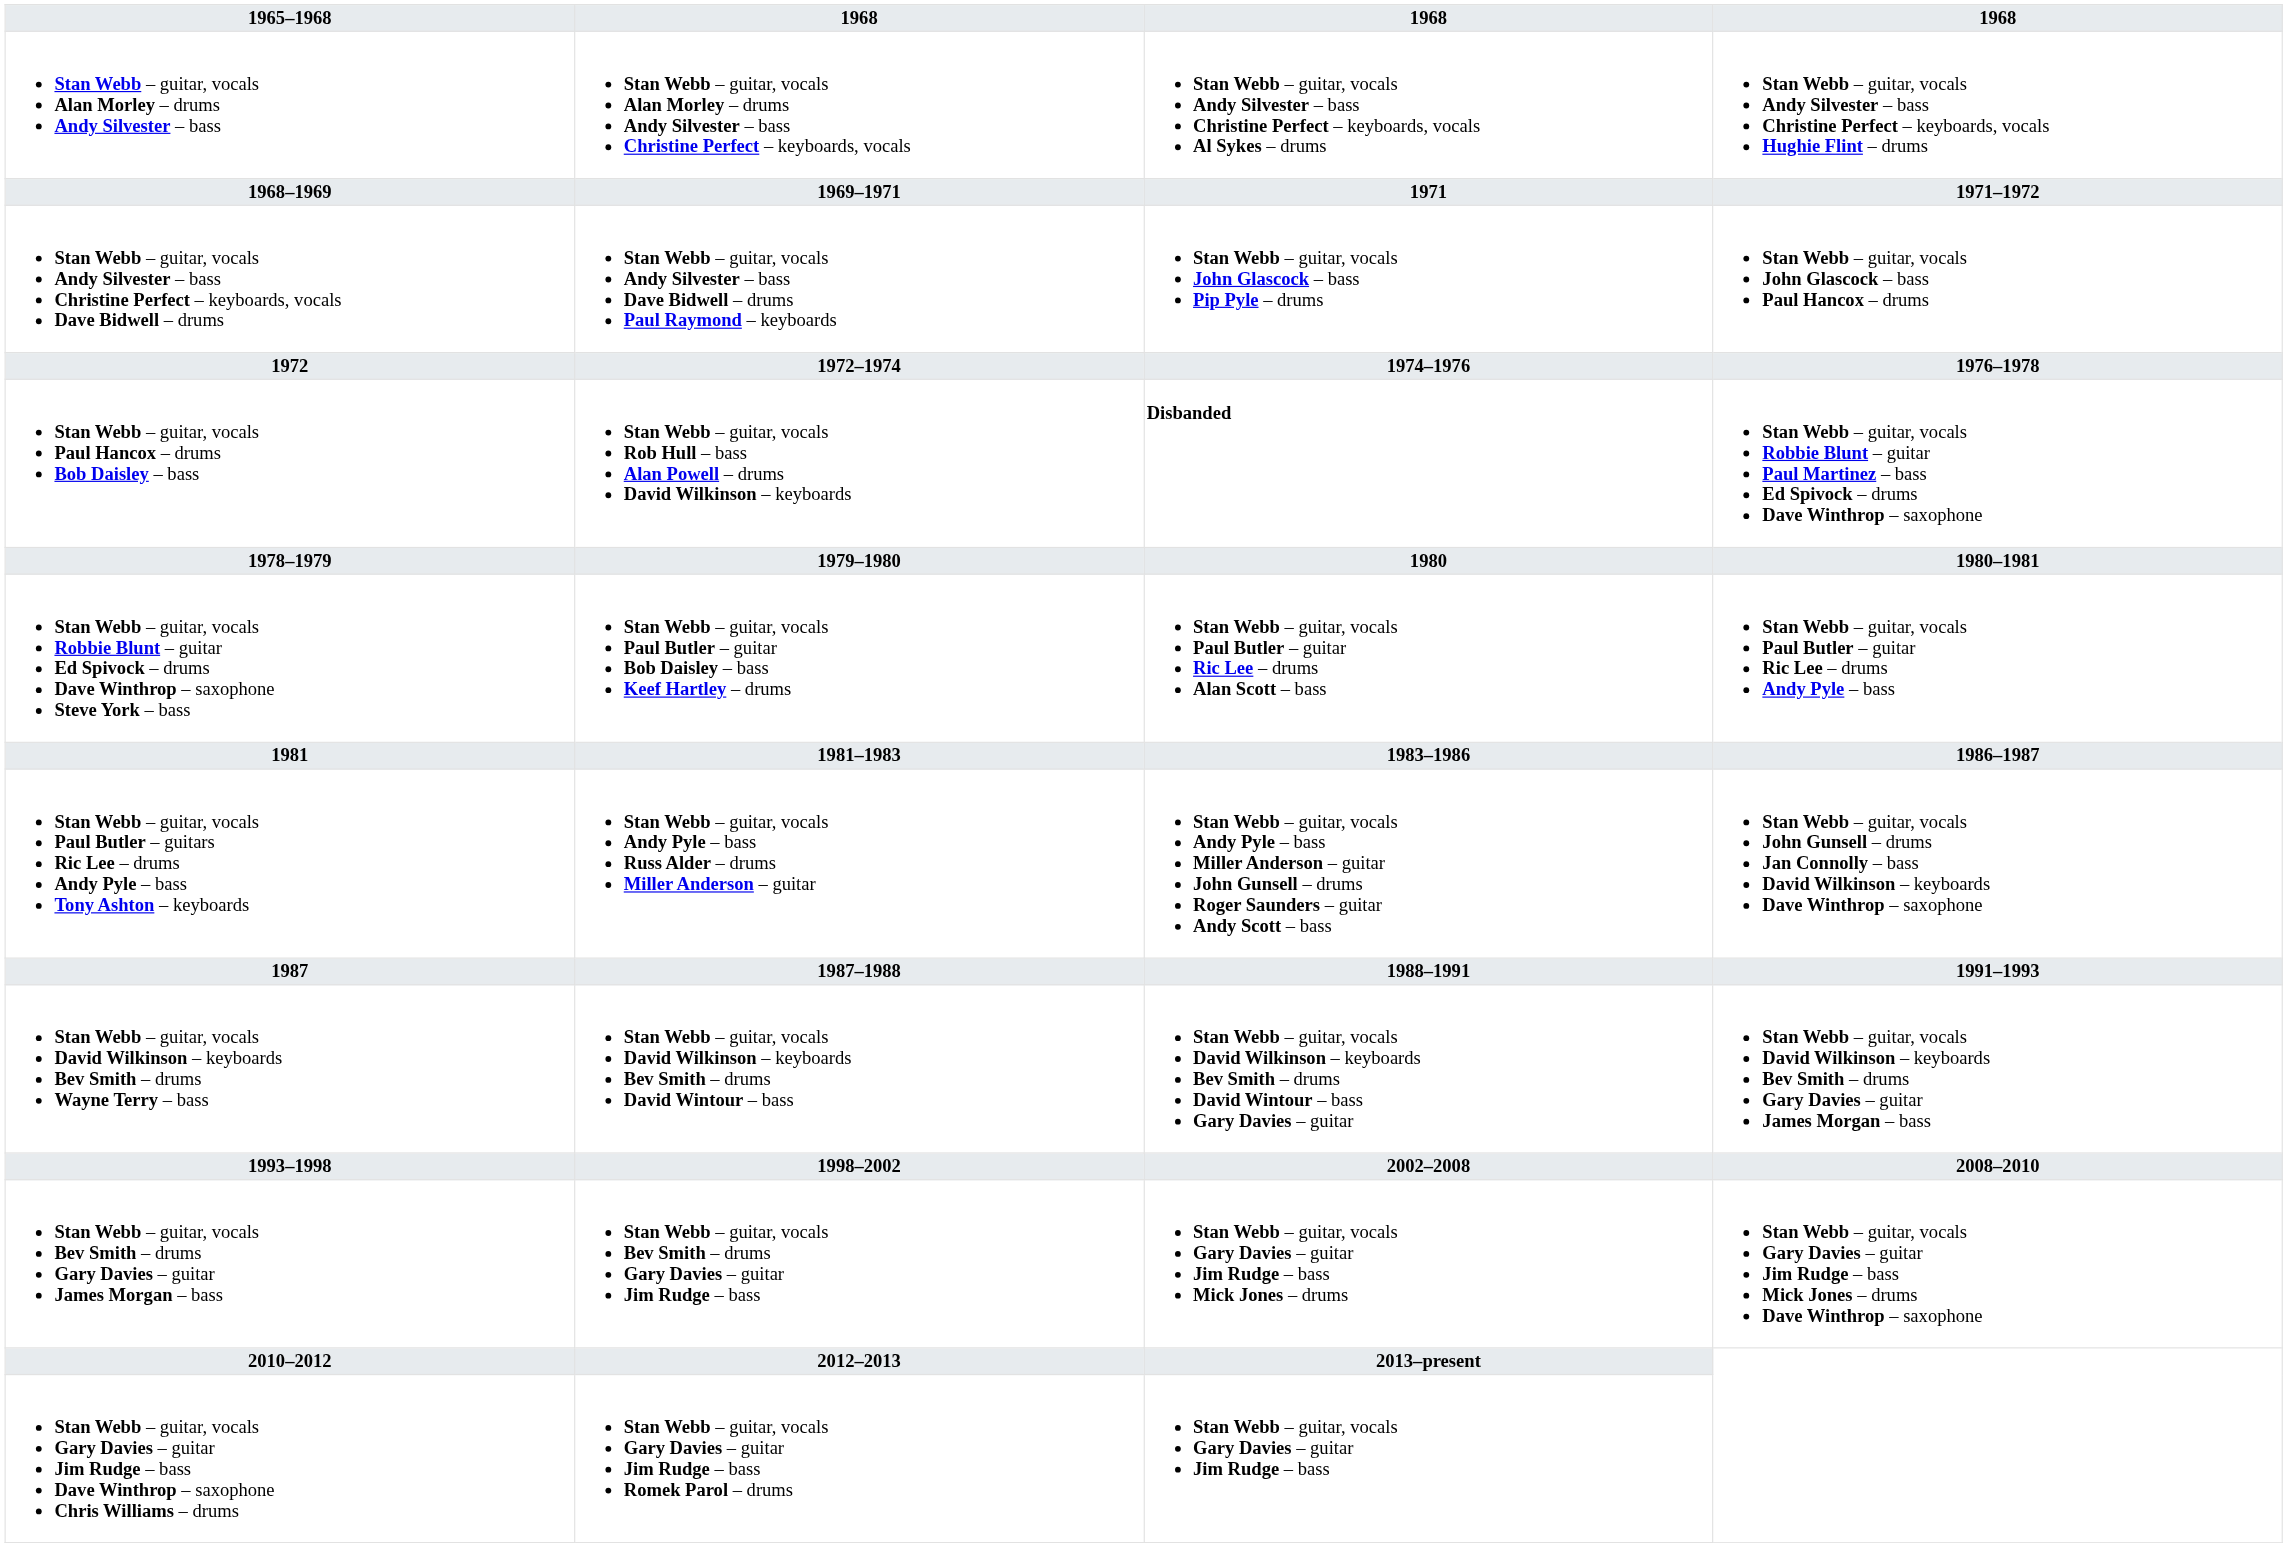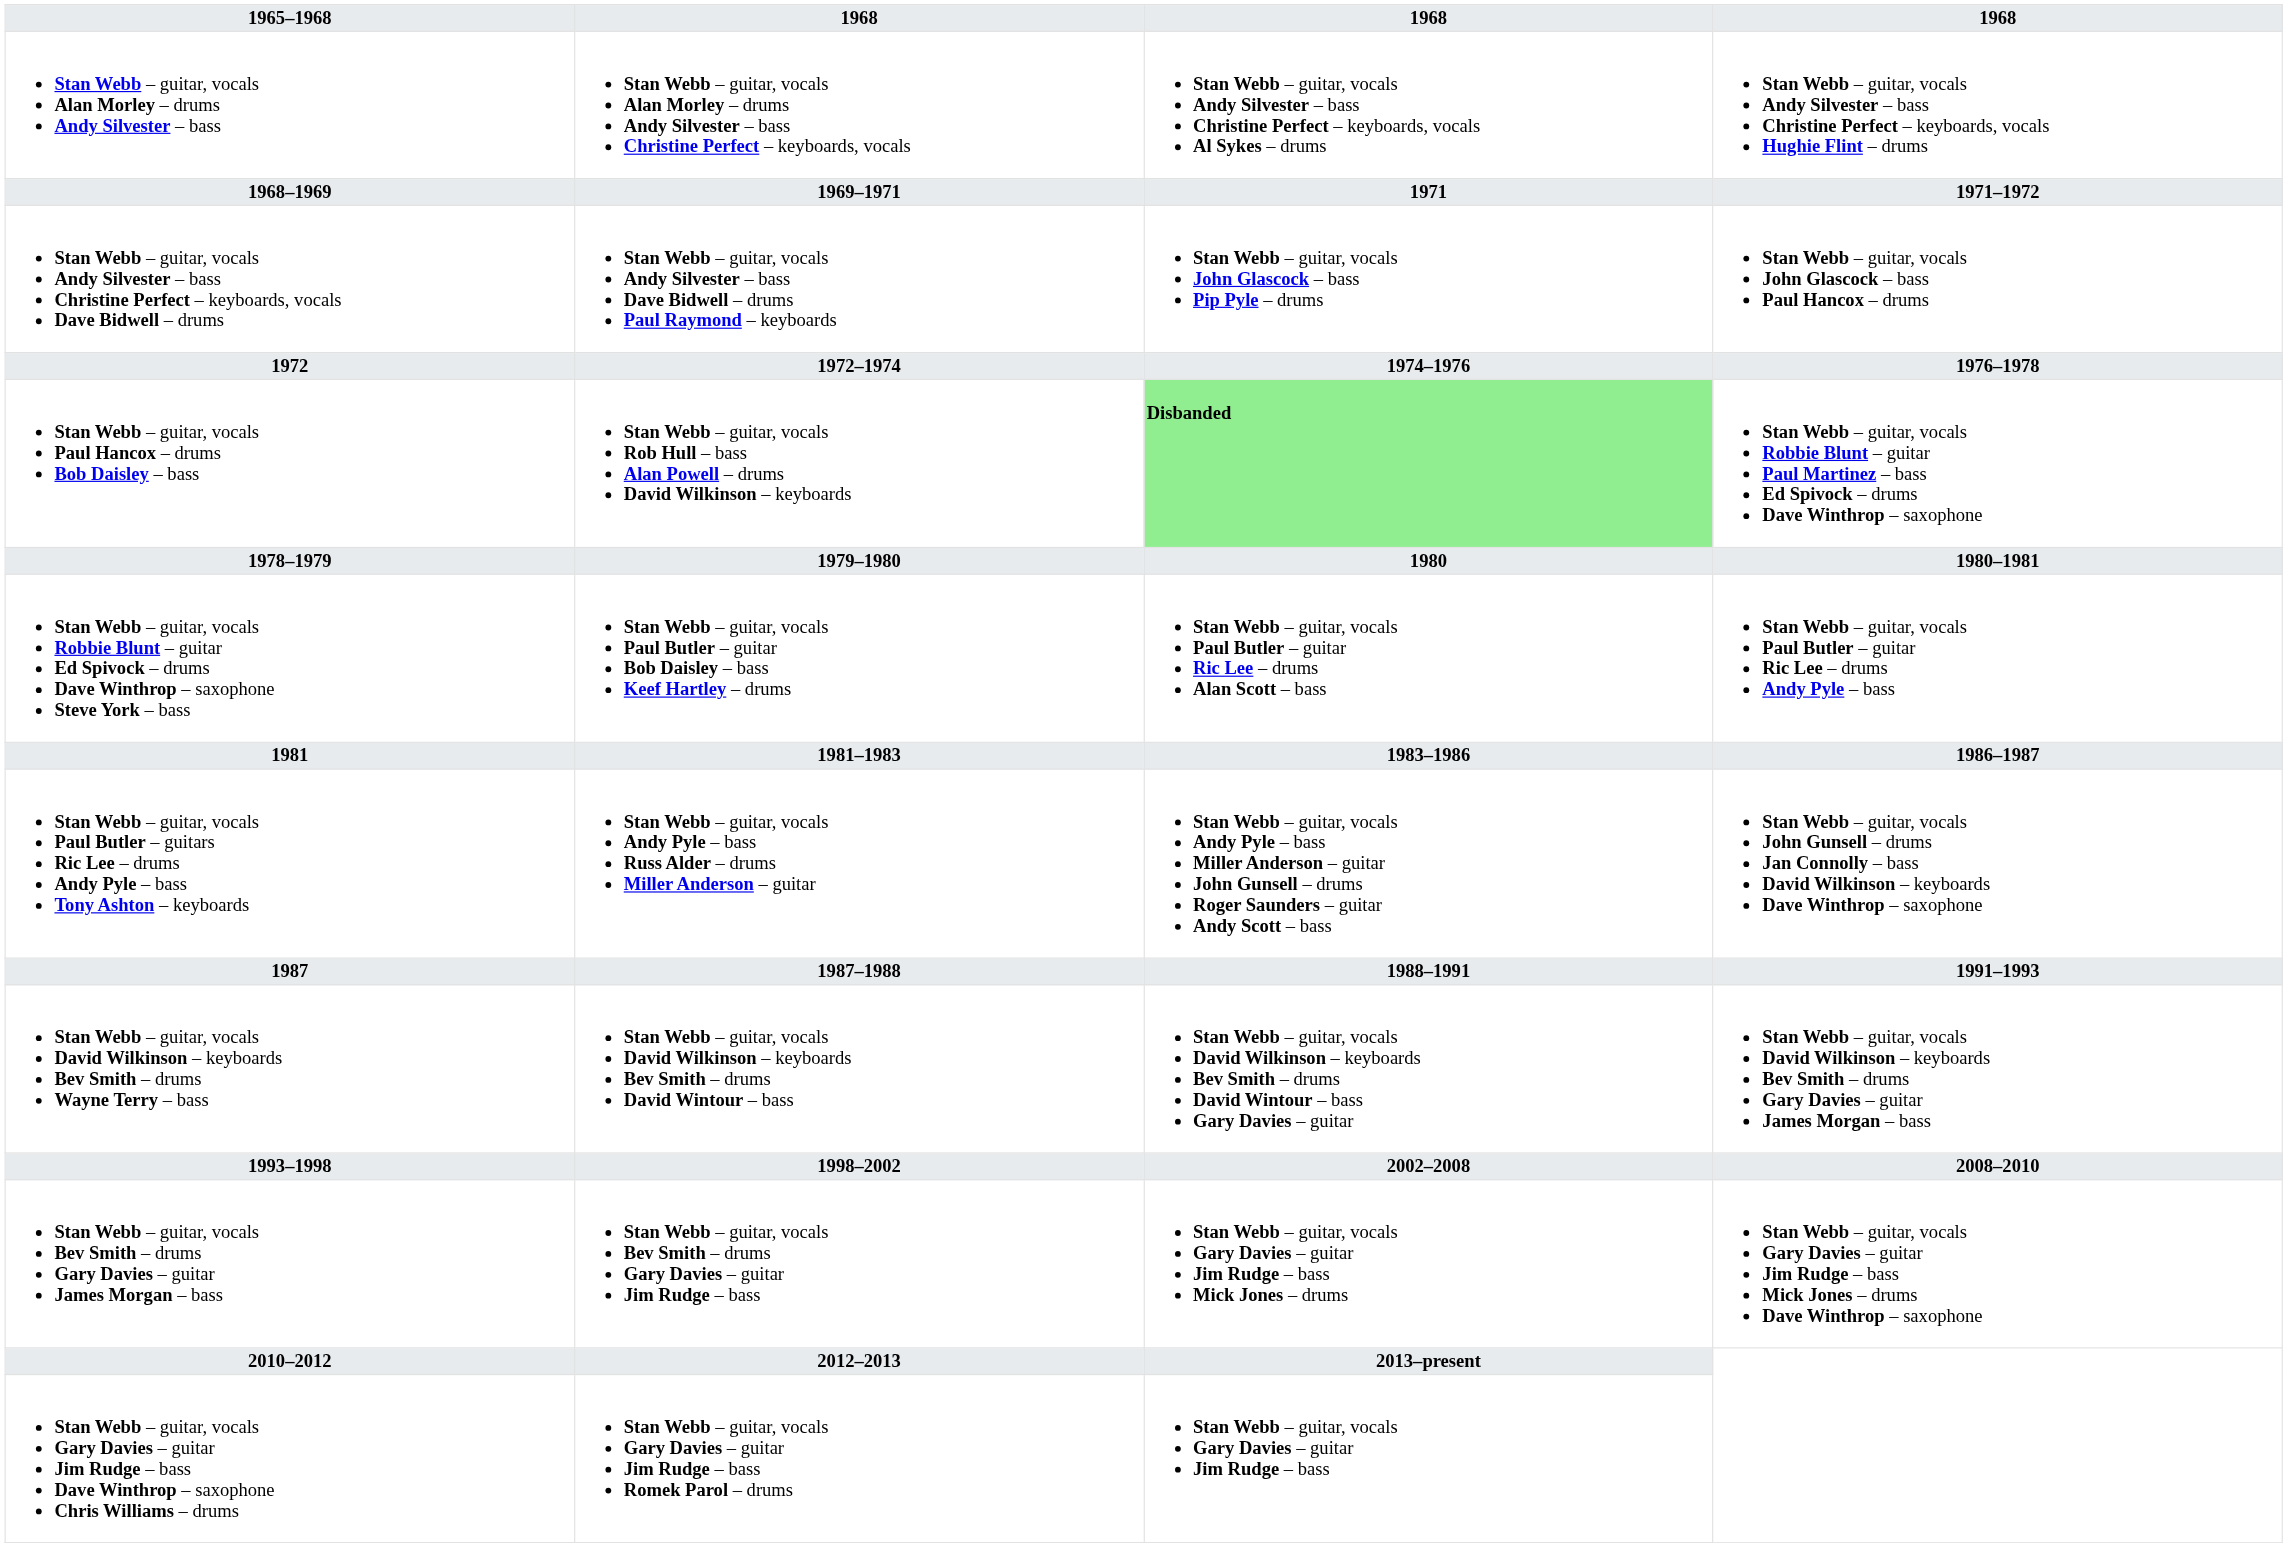(1189, 413) no background -> (1189, 413) lightgreen background
